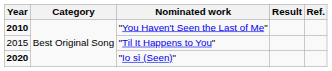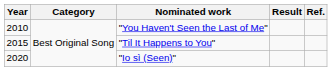(17, 27) bold -> (17, 27) normal
(17, 58) bold -> (17, 58) normal
